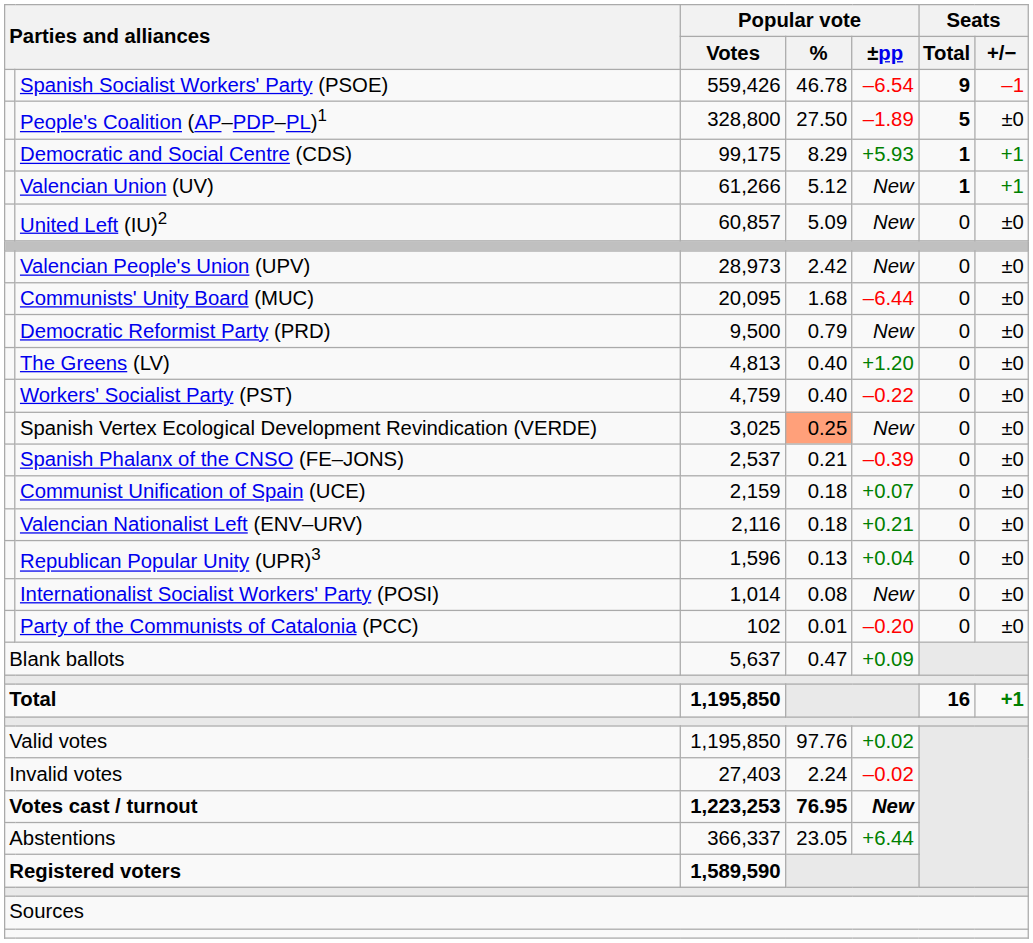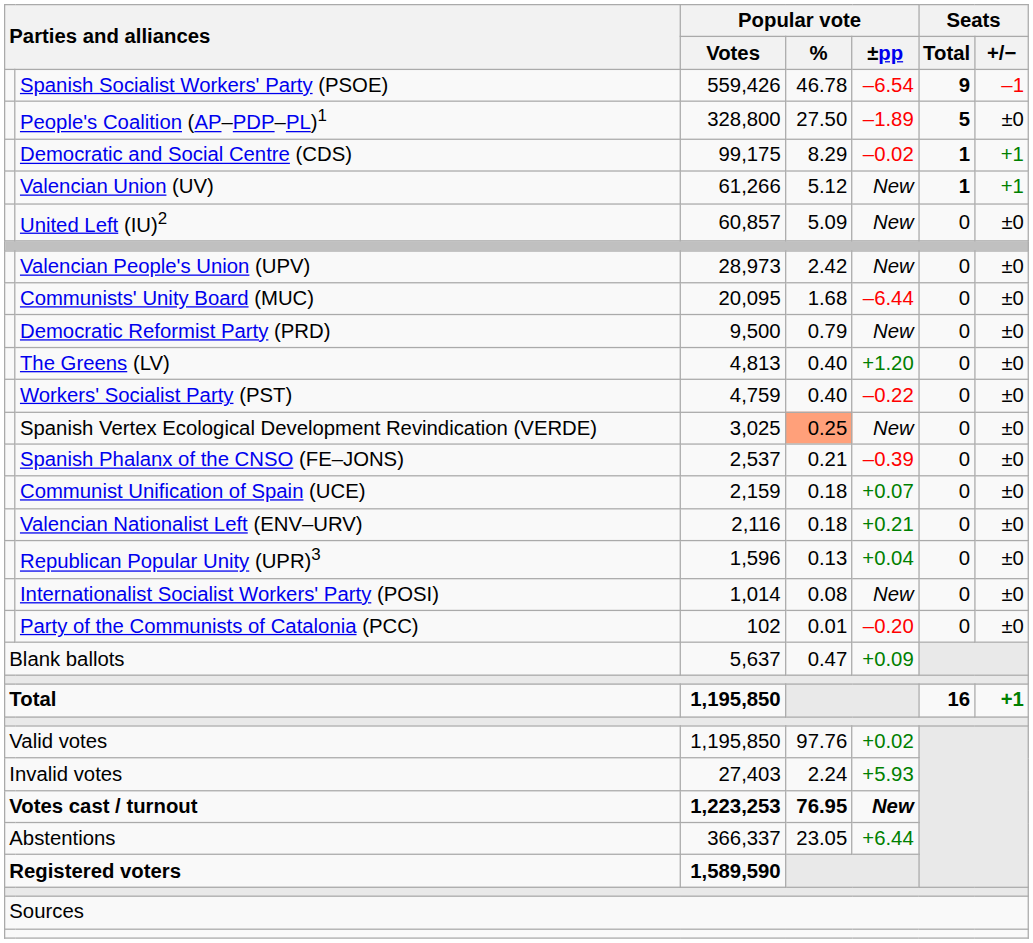(888, 155) +5.93 -> (888, 155) –0.02
(888, 774) –0.02 -> (888, 774) +5.93
